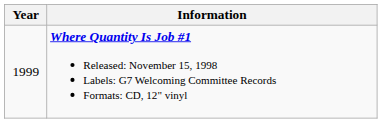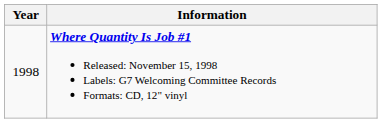(26, 71) 1999 -> (26, 71) 1998
